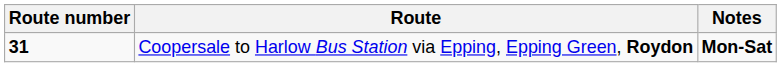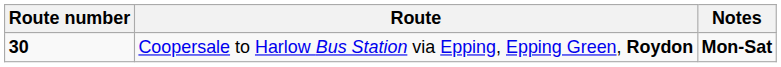(19, 47) 31 -> (19, 47) 30
